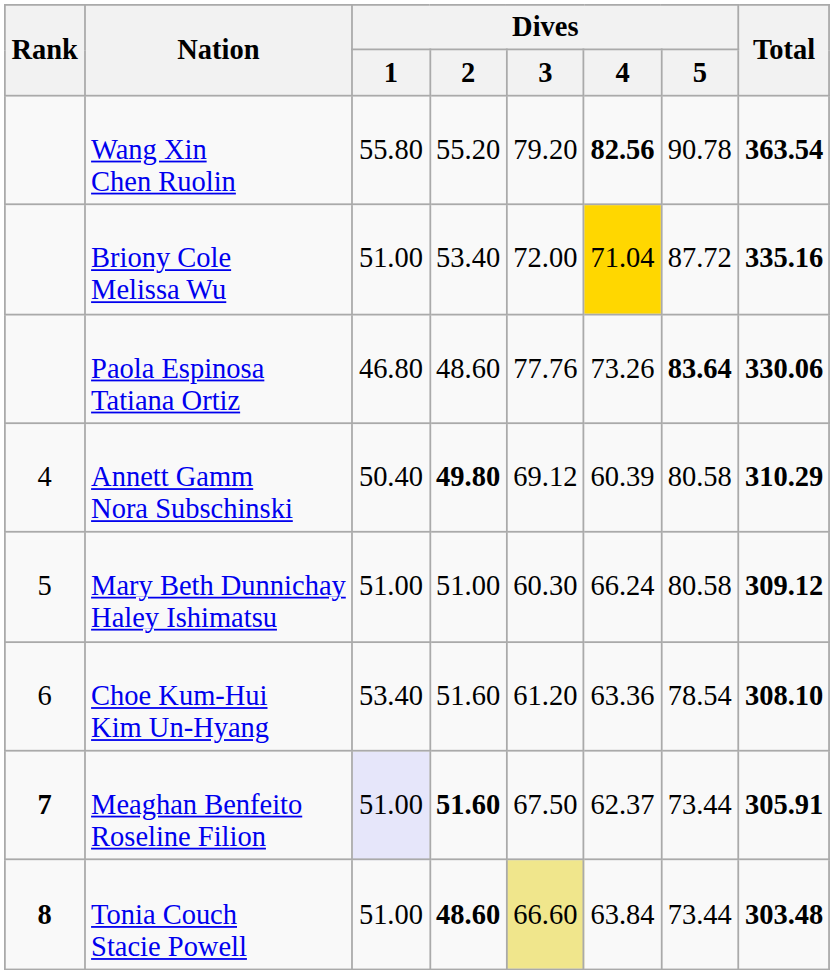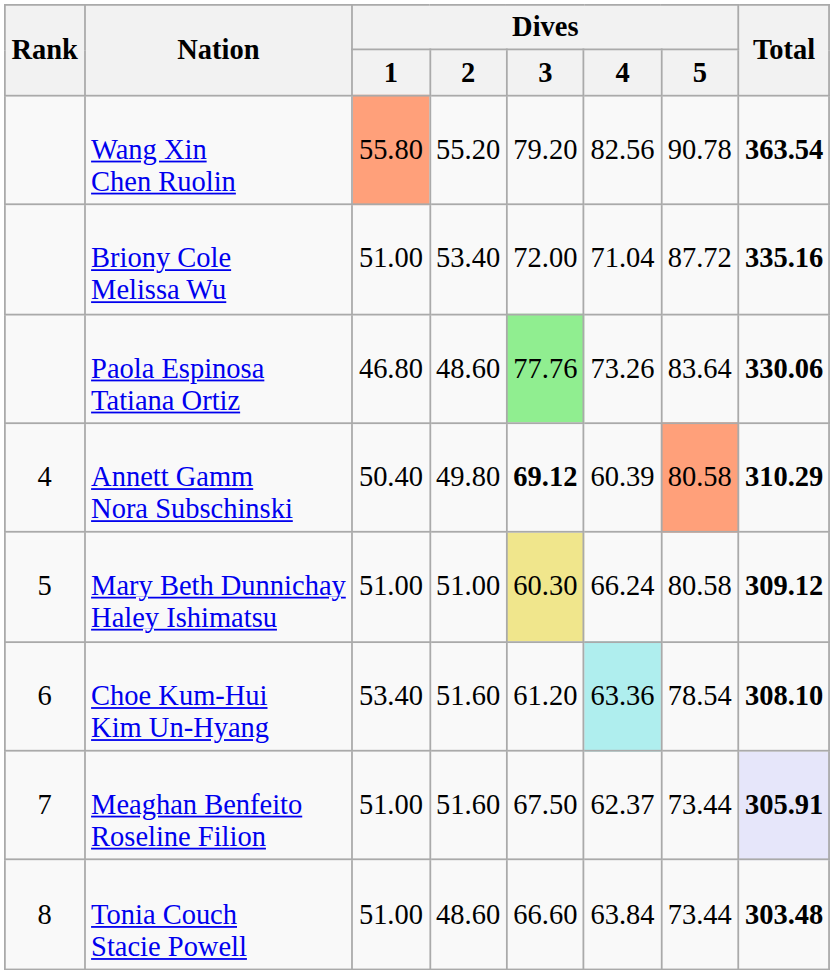(391, 149) no background -> (391, 149) lightsalmon background
(623, 149) bold -> (623, 149) normal
(623, 258) gold background -> (623, 258) no background
(545, 367) no background -> (545, 367) lightgreen background
(700, 367) bold -> (700, 367) normal
(468, 477) bold -> (468, 477) normal
(545, 477) normal -> (545, 477) bold
(700, 477) no background -> (700, 477) lightsalmon background
(545, 586) no background -> (545, 586) khaki background
(623, 695) no background -> (623, 695) paleturquoise background
(45, 804) bold -> (45, 804) normal
(391, 804) lavender background -> (391, 804) no background
(468, 804) bold -> (468, 804) normal
(784, 804) no background -> (784, 804) lavender background
(45, 914) bold -> (45, 914) normal
(468, 914) bold -> (468, 914) normal
(545, 914) khaki background -> (545, 914) no background
